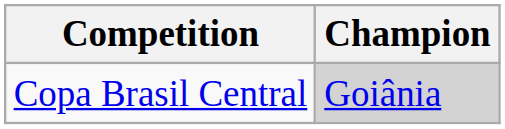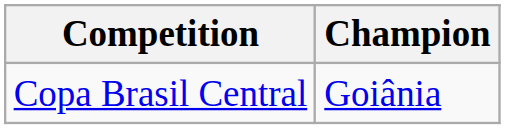(383, 92) lightgrey background -> (383, 92) no background
